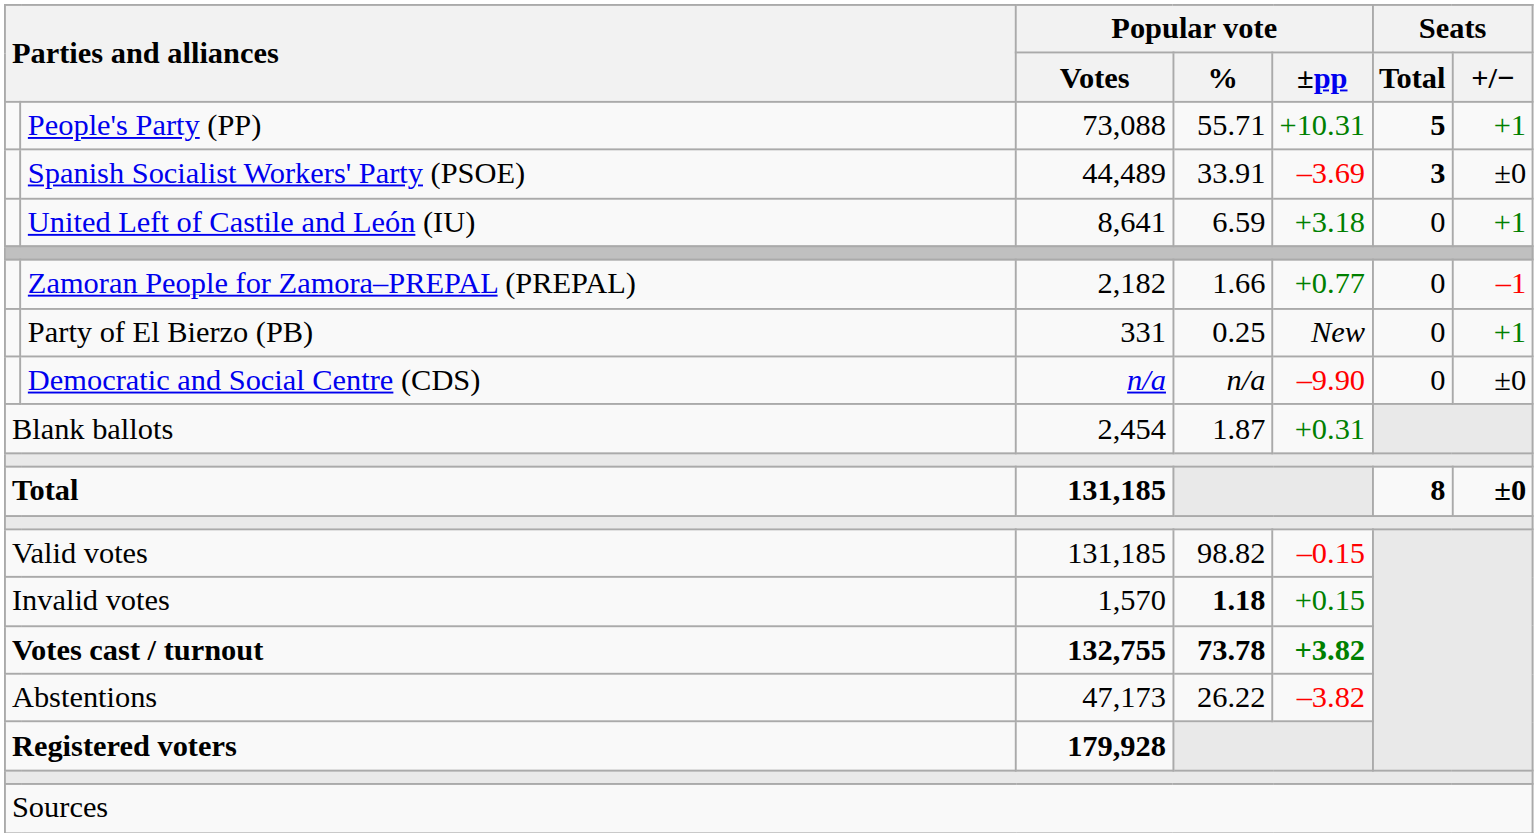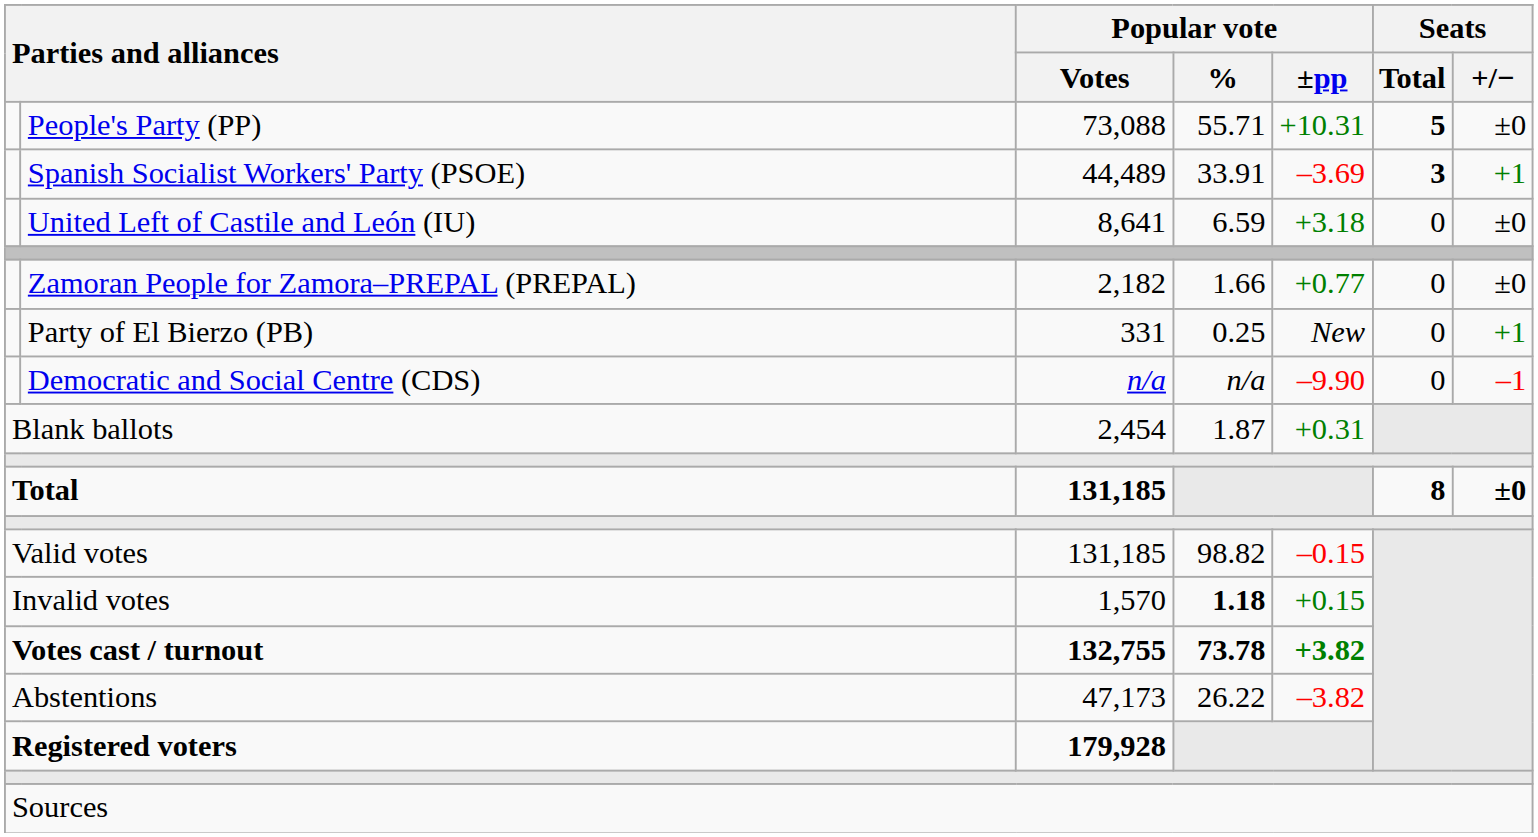(1510, 125) +1 -> (1510, 125) ±0
(1510, 173) ±0 -> (1510, 173) +1
(1510, 221) +1 -> (1510, 221) ±0
(1511, 283) –1 -> (1510, 283) ±0
(1510, 380) ±0 -> (1511, 380) –1
